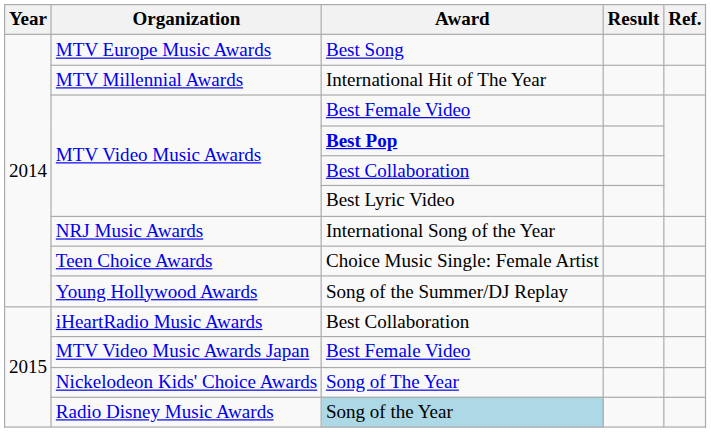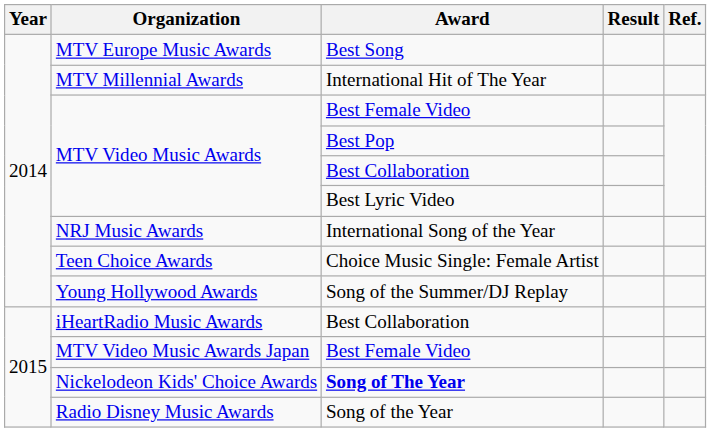(362, 140) bold -> (360, 140) normal
(392, 381) normal -> (395, 381) bold
(389, 412) lightblue background -> (389, 412) no background
